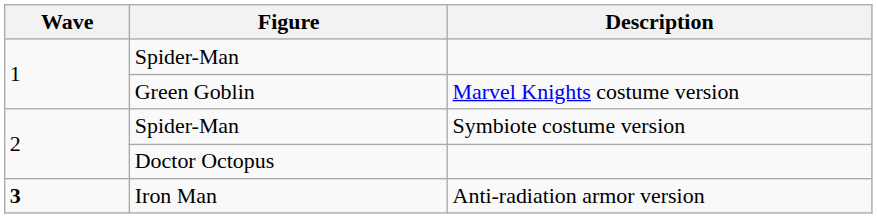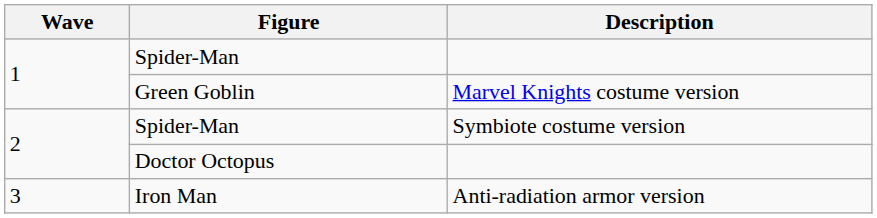(15, 195) bold -> (15, 195) normal
